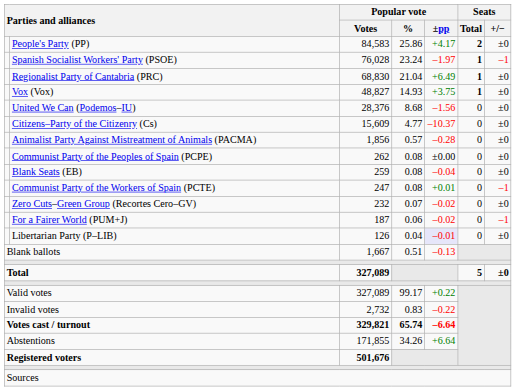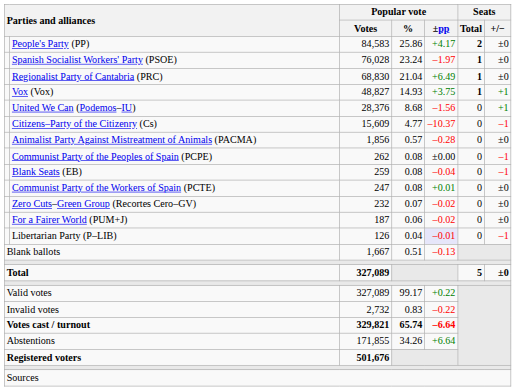(504, 60) –1 -> (503, 60) ±0
(503, 92) ±0 -> (503, 92) +1
(503, 108) ±0 -> (503, 108) +1
(503, 124) ±0 -> (504, 124) –1
(503, 156) ±0 -> (504, 156) –1
(503, 172) ±0 -> (504, 172) –1
(504, 188) –1 -> (503, 188) ±0
(504, 220) –1 -> (503, 220) ±0
(503, 236) ±0 -> (504, 236) –1
